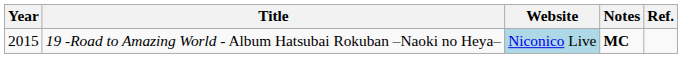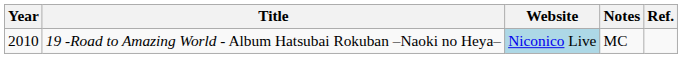(23, 41) 2015 -> (23, 41) 2010
(616, 41) bold -> (615, 41) normal
